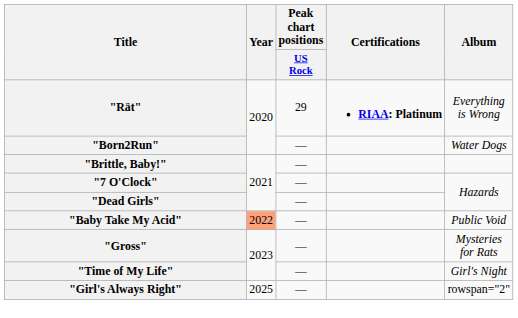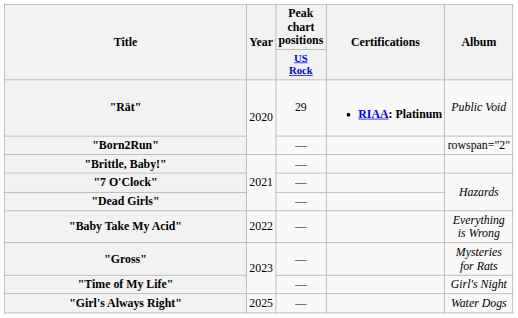(479, 107) Everything is Wrong -> (479, 107) Public Void
(479, 145) Water Dogs -> (479, 145) rowspan="2"
(261, 220) lightsalmon background -> (261, 227) no background
(479, 220) Public Void -> (479, 227) Everything is Wrong
(479, 290) rowspan="2" -> (479, 303) Water Dogs
